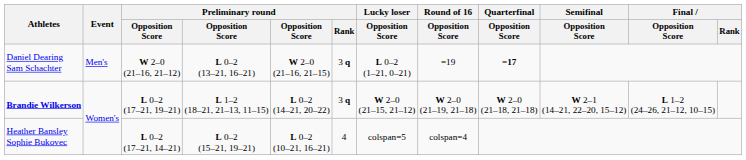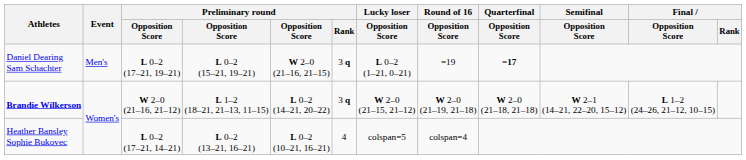(152, 68) W 2–0 (21–16, 21–12) -> (152, 68) L 0–2 (17–21, 19–21)
(227, 68) L 0–2 (13–21, 16–21) -> (227, 68) L 0–2 (15–21, 19–21)
(152, 105) L 0–2 (17–21, 19–21) -> (152, 105) W 2–0 (21–16, 21–12)
(227, 142) L 0–2 (15–21, 19–21) -> (227, 142) L 0–2 (13–21, 16–21)
